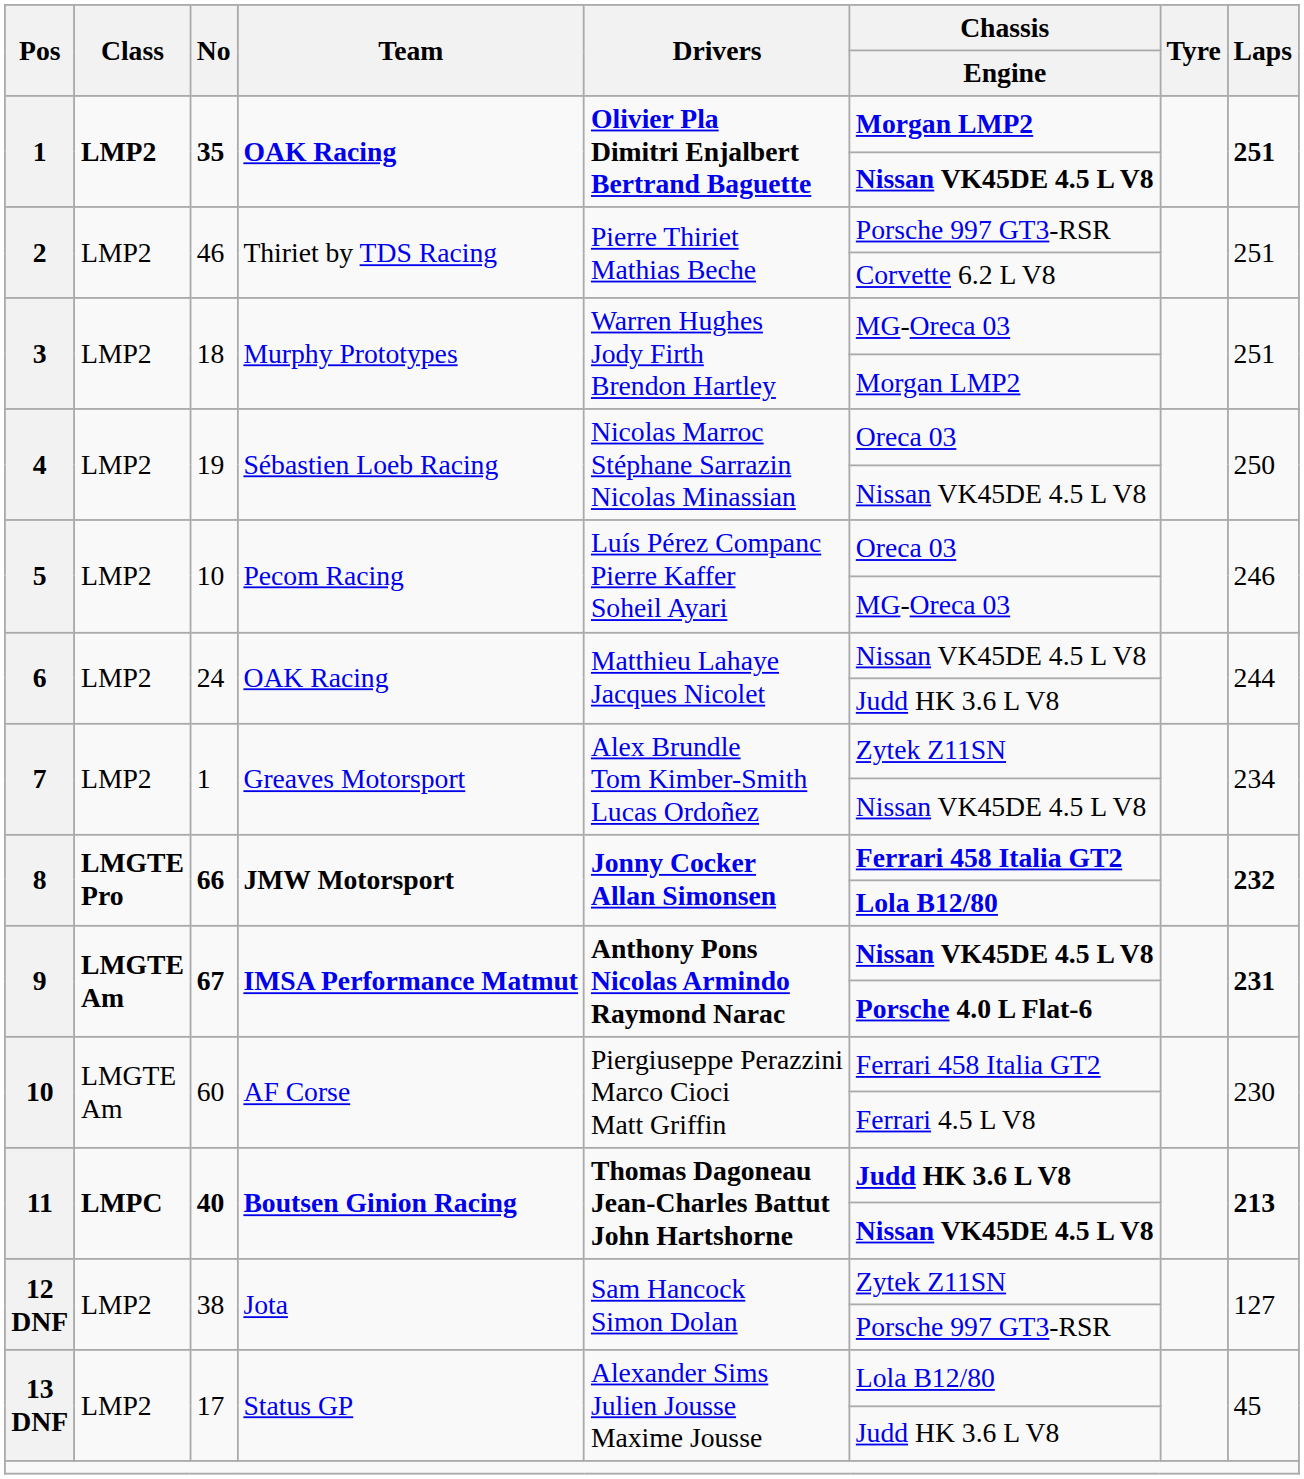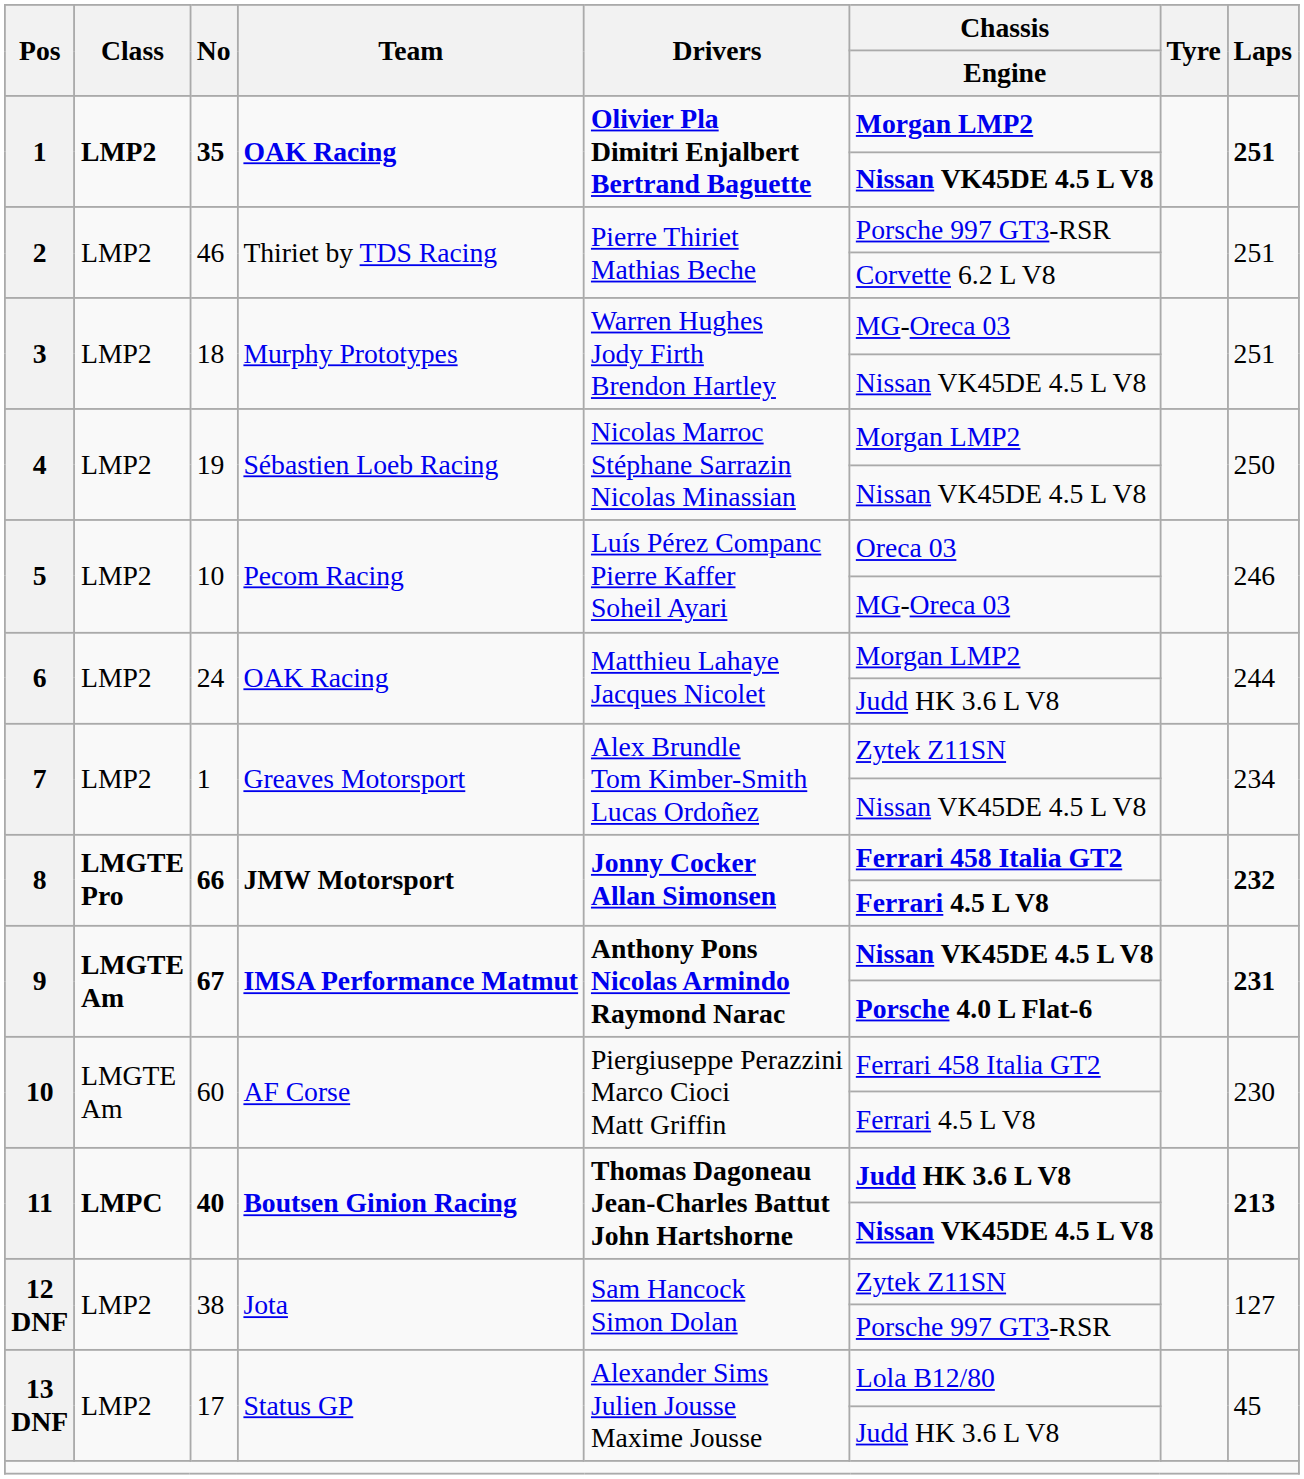(938, 381) Morgan LMP2 -> (1001, 381) Nissan VK45DE 4.5 L V8
(906, 437) Oreca 03 -> (938, 437) Morgan LMP2
(1001, 654) Nissan VK45DE 4.5 L V8 -> (938, 654) Morgan LMP2
(927, 902) Lola B12/80 -> (952, 902) Ferrari 4.5 L V8
